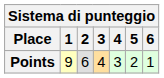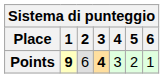(69, 61) normal -> (69, 61) bold
(101, 61) normal -> (101, 61) bold
